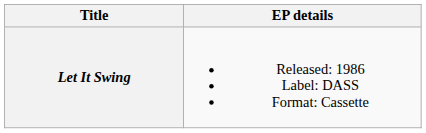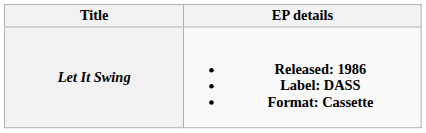(302, 86) normal -> (302, 86) bold
